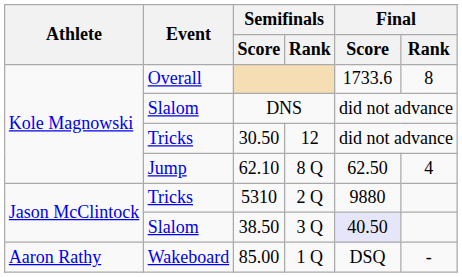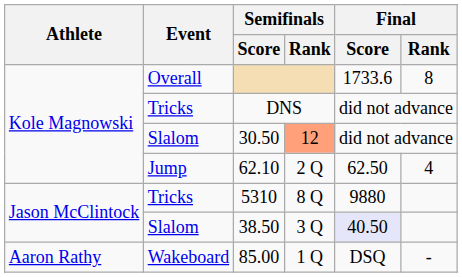(173, 108) Slalom -> (170, 108) Tricks
(170, 138) Tricks -> (173, 138) Slalom
(310, 138) no background -> (310, 138) lightsalmon background
(310, 168) 8 Q -> (310, 168) 2 Q
(310, 197) 2 Q -> (310, 197) 8 Q
